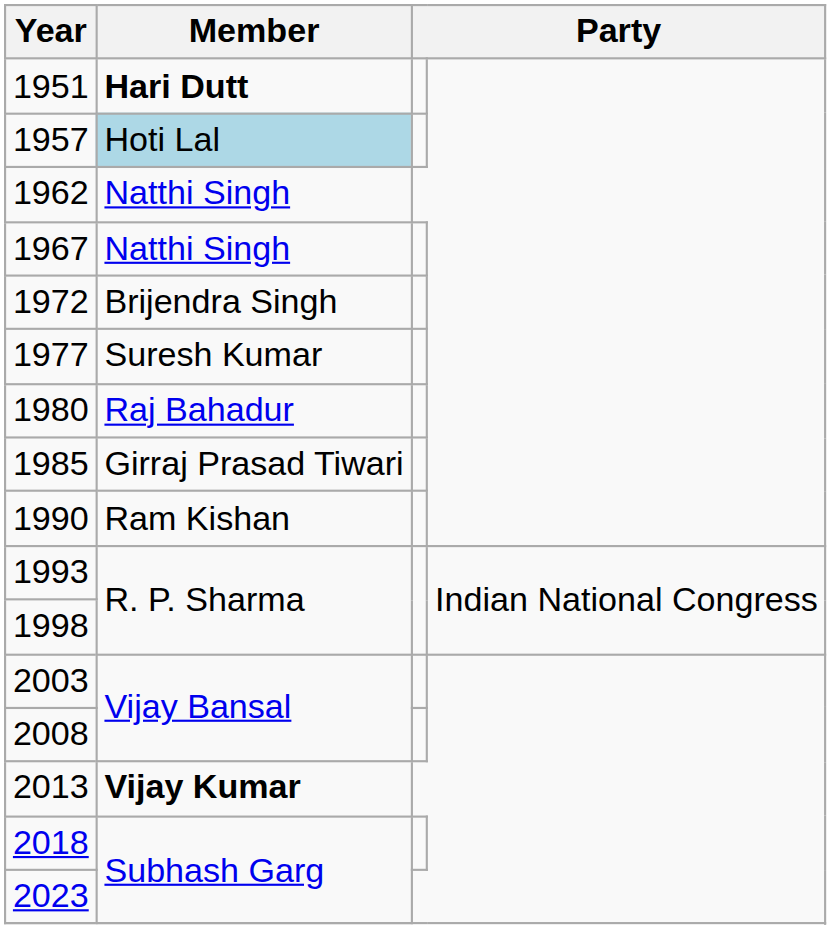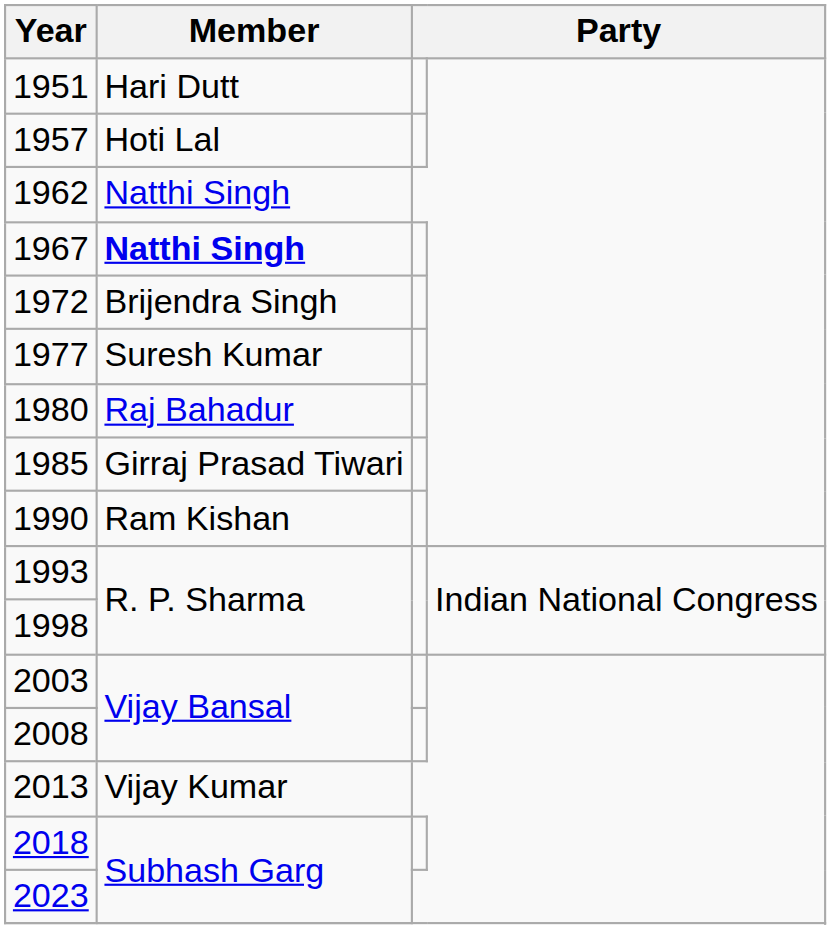(176, 85) bold -> (172, 85) normal
(162, 139) lightblue background -> (162, 139) no background
(197, 247) normal -> (205, 247) bold
(203, 788) bold -> (196, 788) normal
